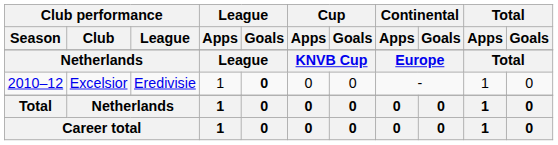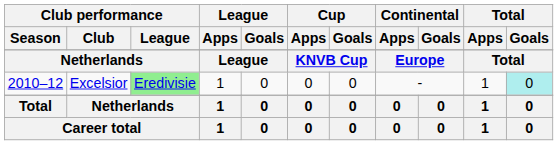(165, 83) no background -> (165, 83) lightgreen background
(264, 83) bold -> (264, 83) normal
(529, 83) no background -> (529, 83) paleturquoise background
